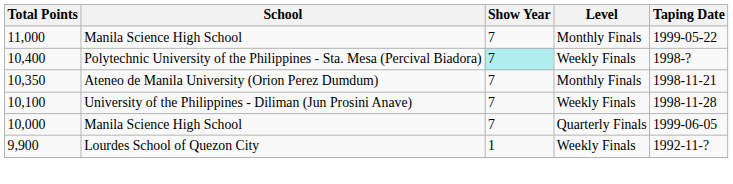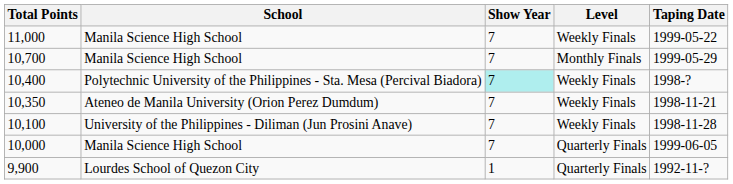(599, 37) Monthly Finals -> (596, 37) Weekly Finals
+ row: (27, 59)
(599, 80) Monthly Finals -> (596, 102) Weekly Finals
(596, 146) Weekly Finals -> (602, 168) Quarterly Finals
